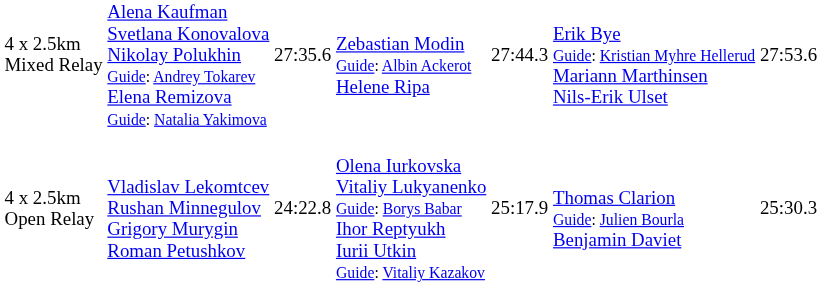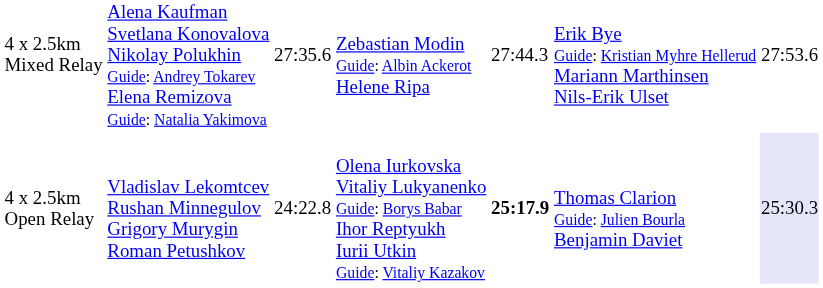(520, 208) normal -> (520, 208) bold
(788, 208) no background -> (790, 208) lavender background
